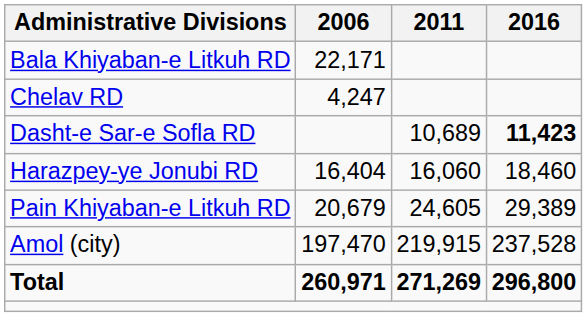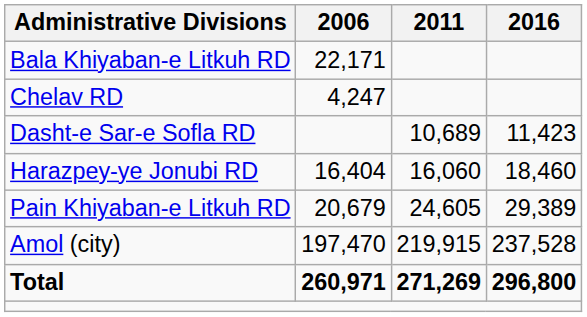(541, 134) bold -> (541, 134) normal
